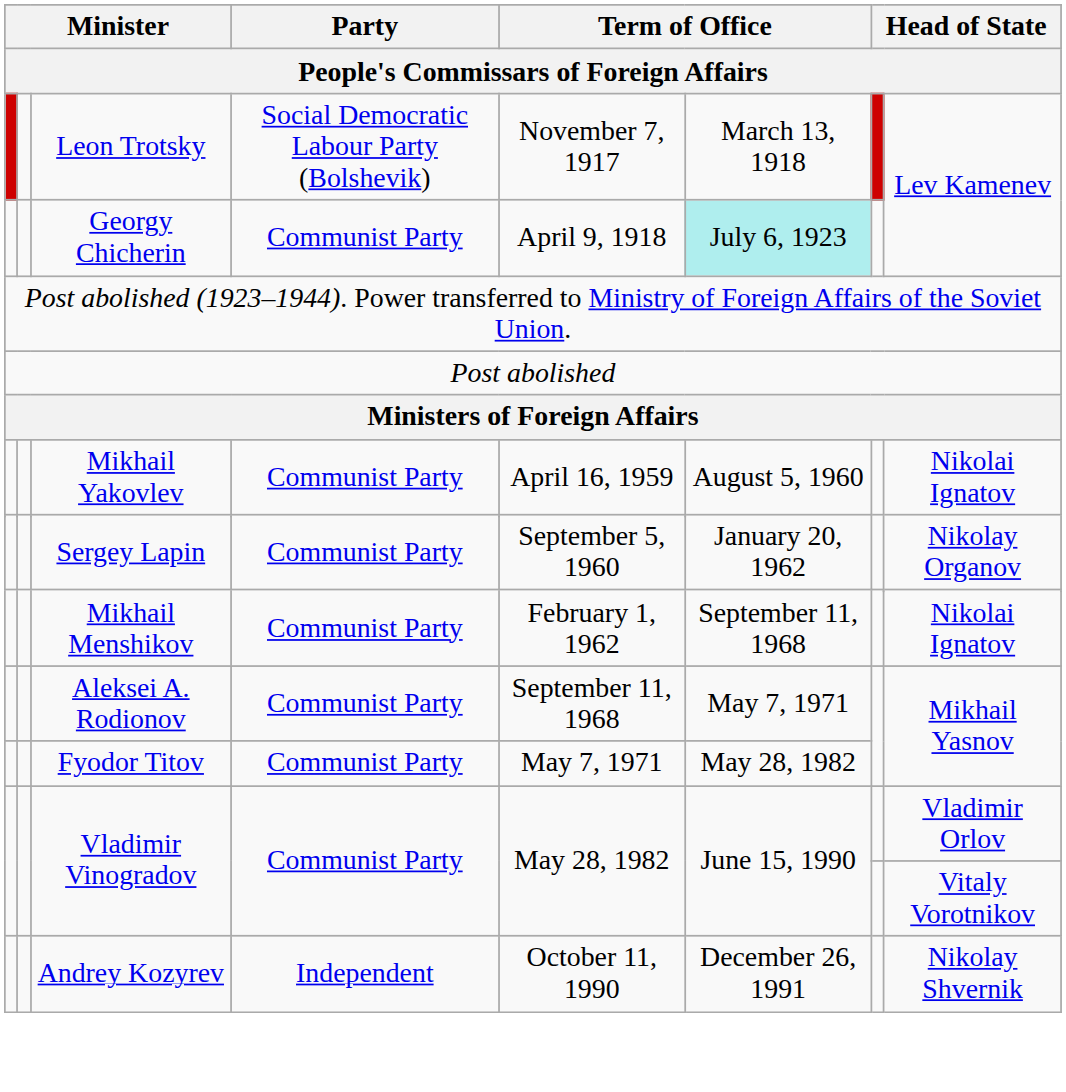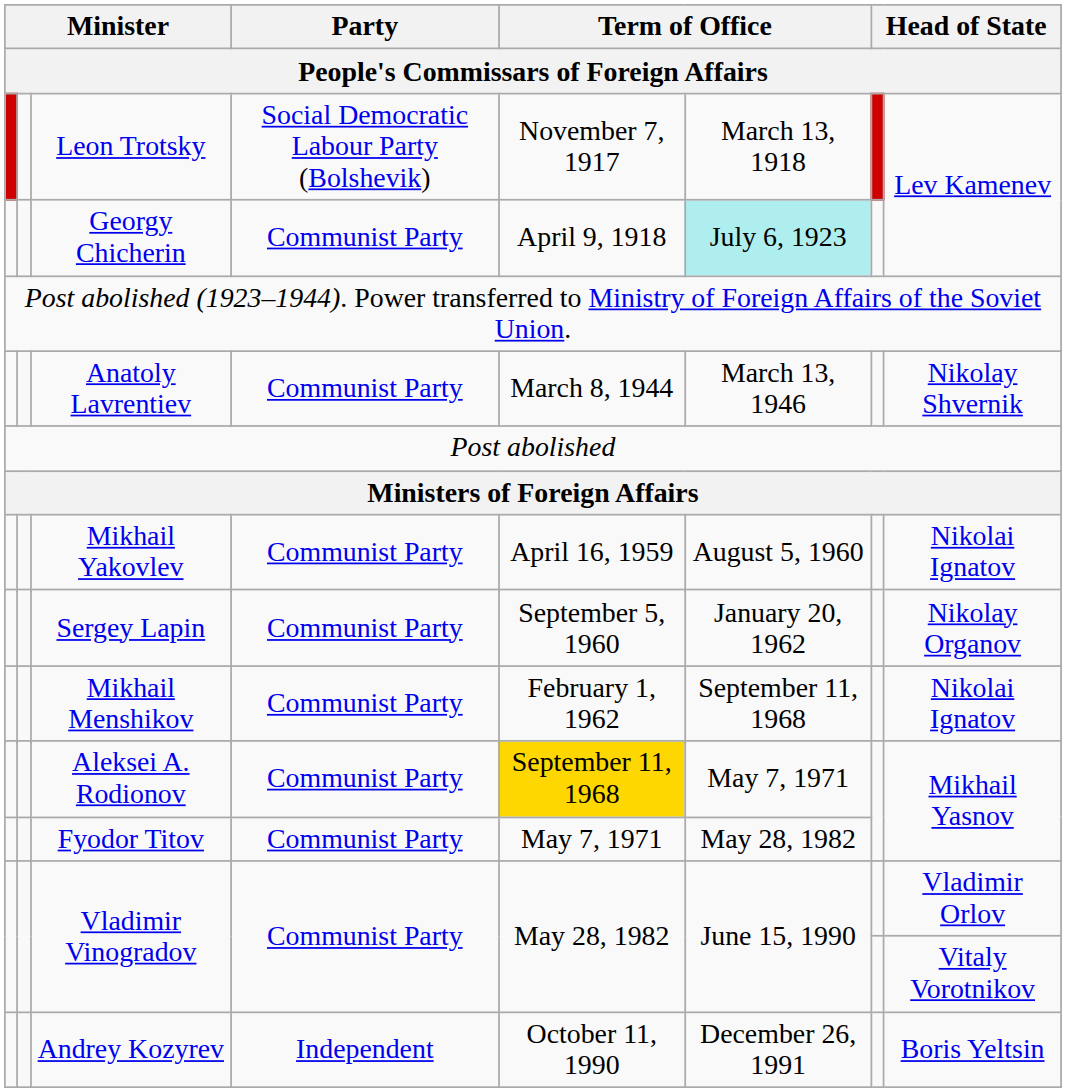+ row: (131, 388)
(592, 703) no background -> (592, 778) gold background
(973, 973) Nikolay Shvernik -> (973, 1049) Boris Yeltsin
